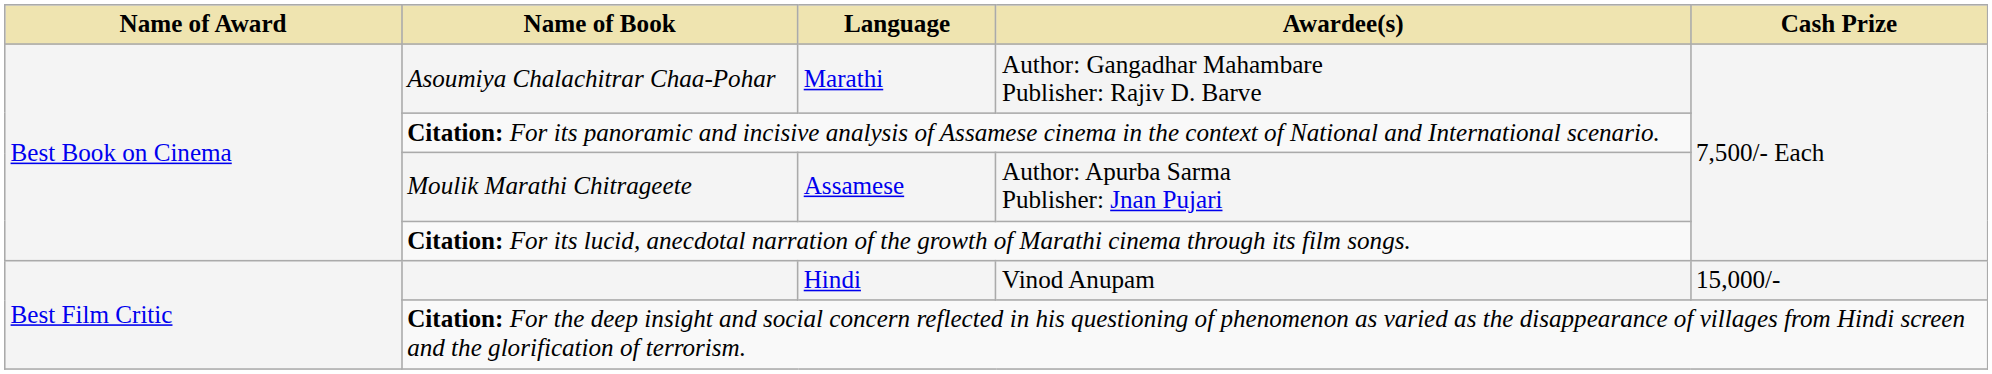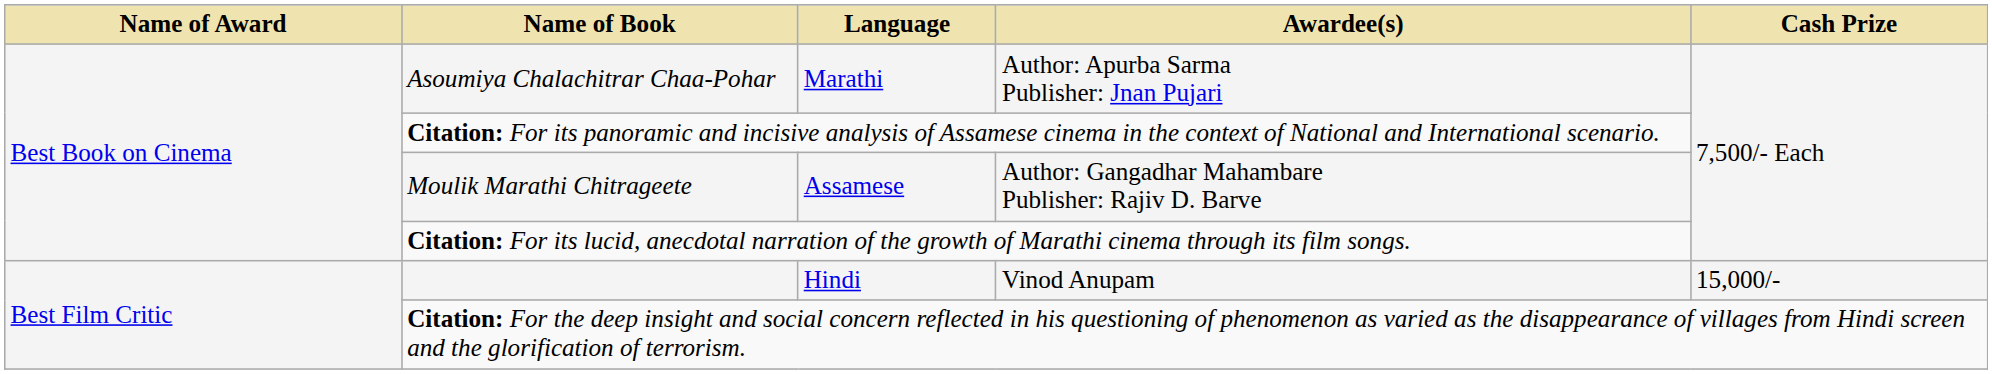(1162, 78) Author: Gangadhar Mahambare Publisher: Rajiv D. Barve -> (1116, 78) Author: Apurba Sarma Publisher: Jnan Pujari
(1116, 186) Author: Apurba Sarma Publisher: Jnan Pujari -> (1162, 186) Author: Gangadhar Mahambare Publisher: Rajiv D. Barve
